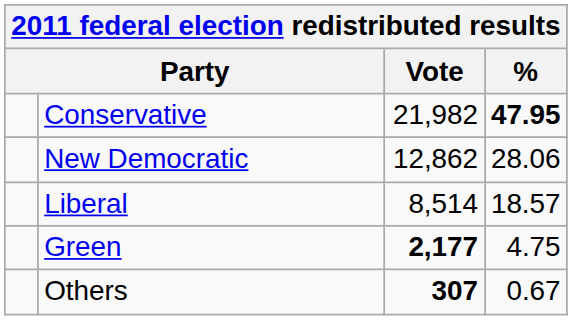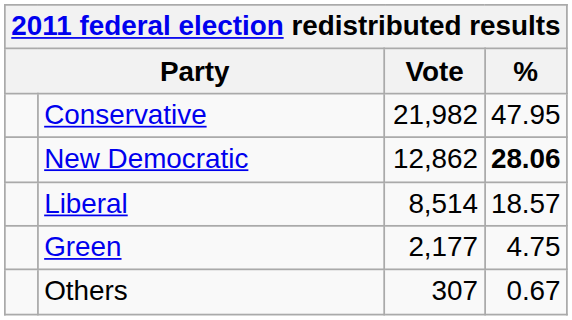(526, 114) bold -> (526, 114) normal
(526, 159) normal -> (526, 159) bold
(443, 247) bold -> (443, 247) normal
(455, 291) bold -> (455, 291) normal
